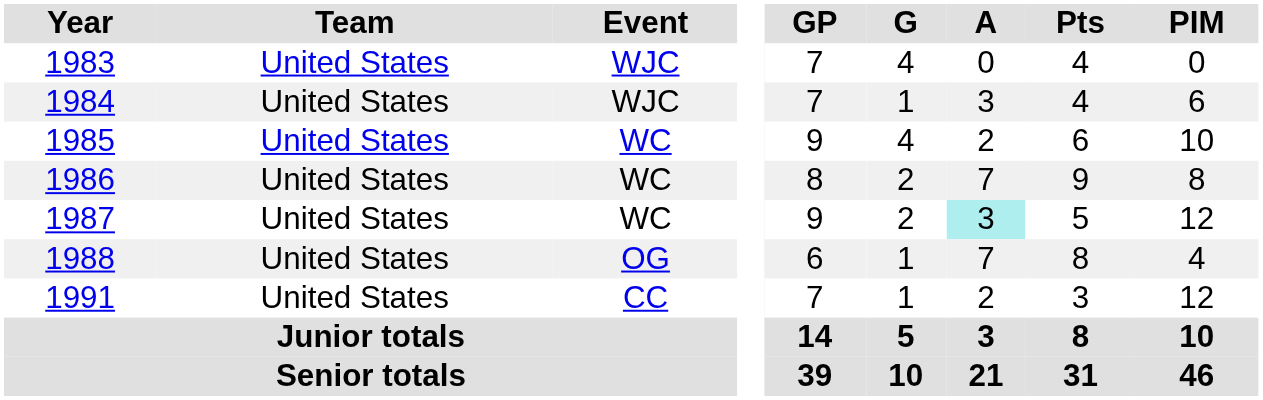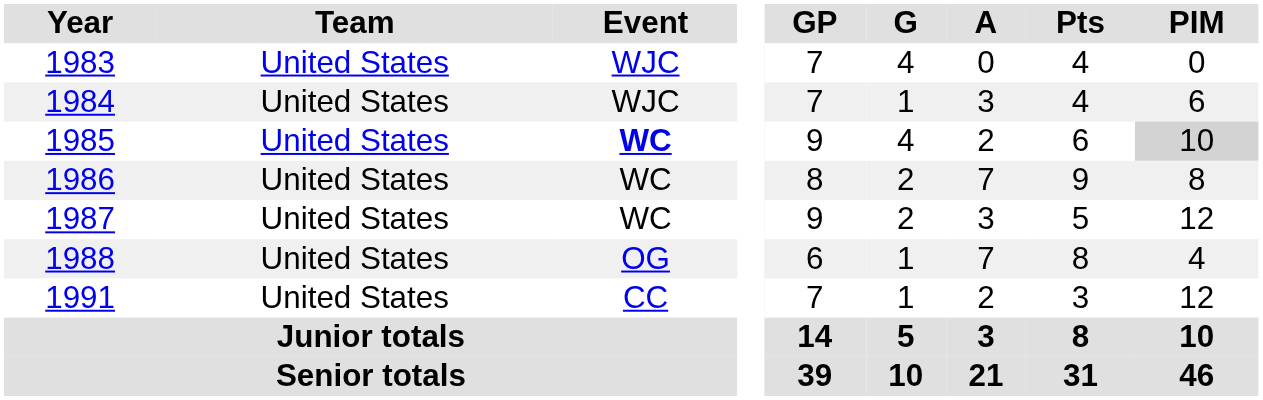(646, 140) normal -> (646, 140) bold
(1197, 140) no background -> (1197, 140) lightgrey background
(986, 219) paleturquoise background -> (986, 219) no background
